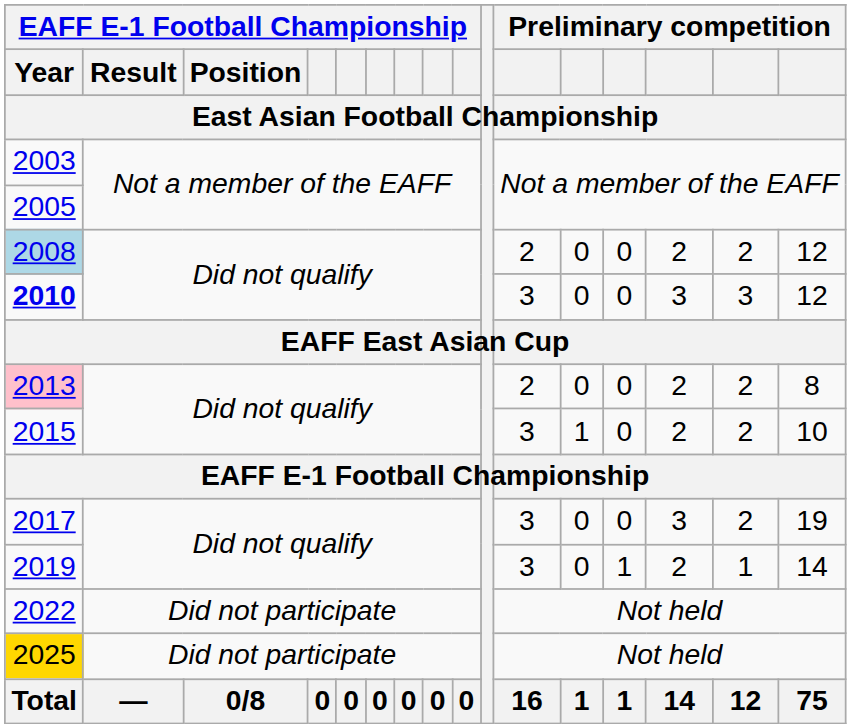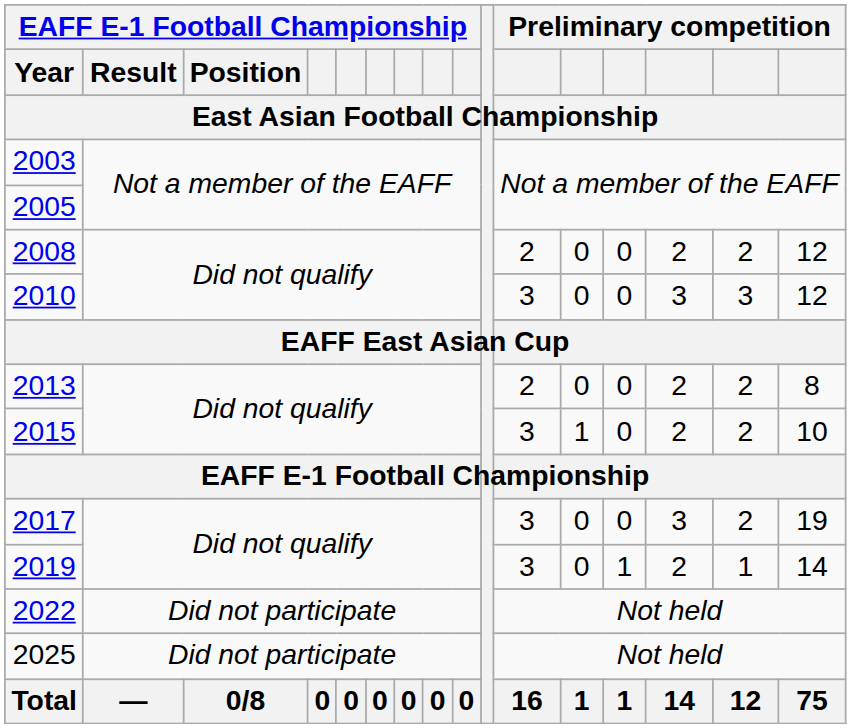(44, 251) lightblue background -> (44, 251) no background
(44, 296) bold -> (44, 296) normal
(44, 386) pink background -> (44, 386) no background
(44, 655) gold background -> (44, 655) no background
